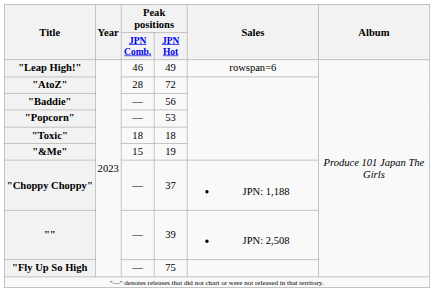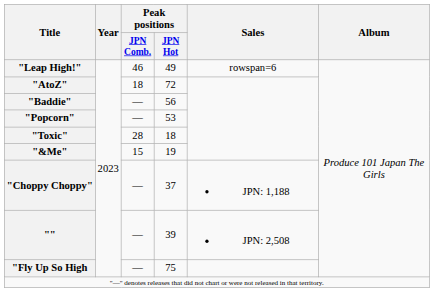(138, 85) 28 -> (138, 85) 18
(138, 135) 18 -> (138, 135) 28
